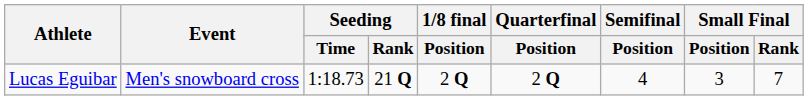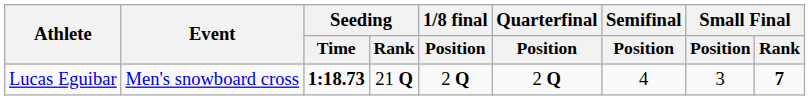(336, 79) normal -> (336, 79) bold
(778, 79) normal -> (779, 79) bold
